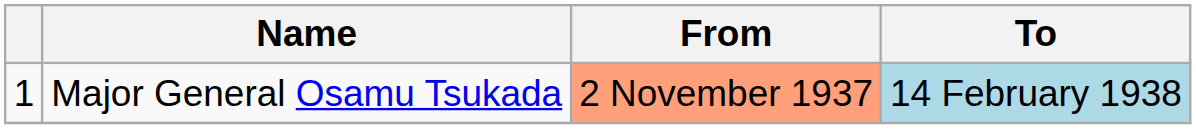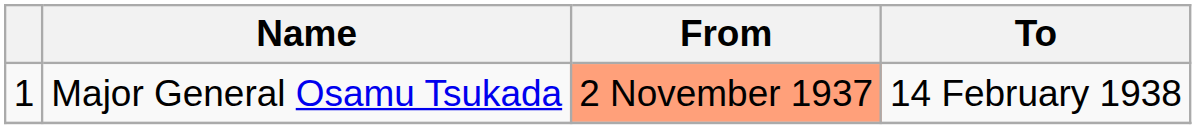(1036, 92) lightblue background -> (1036, 92) no background
